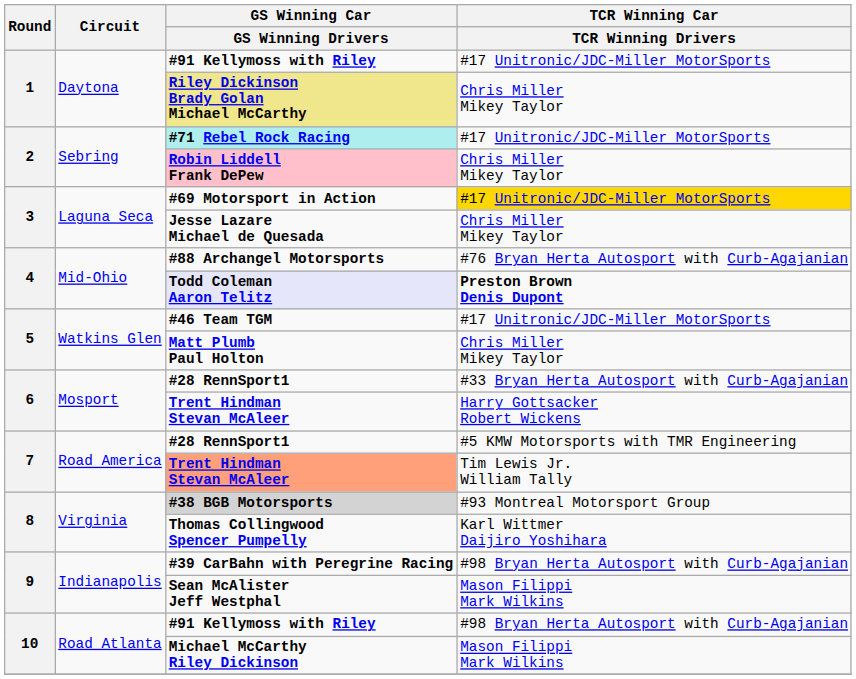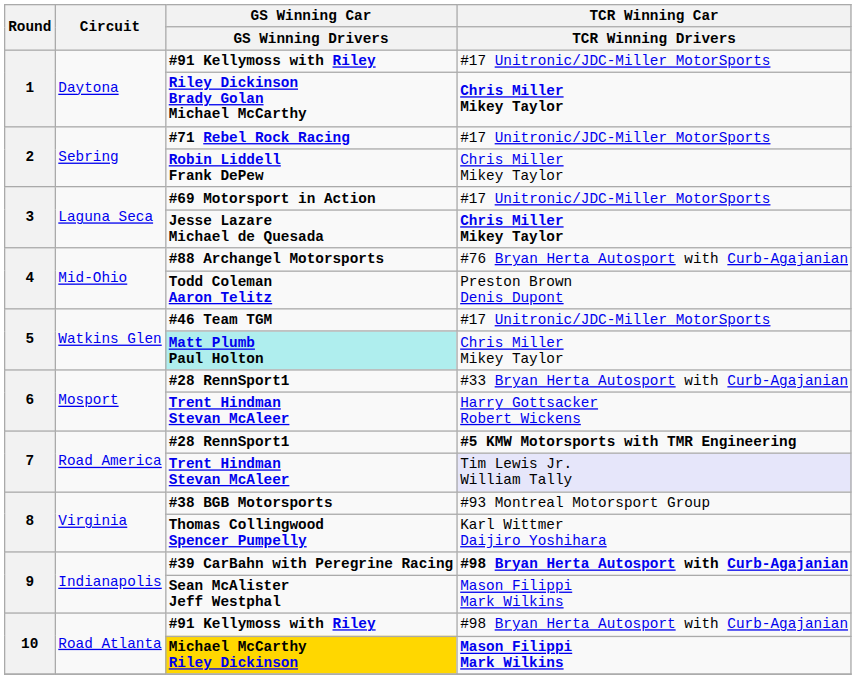(238, 99) khaki background -> (238, 99) no background
(512, 99) normal -> (512, 99) bold
(259, 138) paleturquoise background -> (259, 138) no background
(225, 168) pink background -> (225, 168) no background
(615, 199) gold background -> (615, 199) no background
(512, 229) normal -> (512, 229) bold
(220, 290) lavender background -> (220, 290) no background
(516, 290) bold -> (516, 290) normal
(216, 351) no background -> (216, 351) paleturquoise background
(628, 442) normal -> (628, 442) bold
(229, 472) lightsalmon background -> (229, 472) no background
(516, 472) no background -> (516, 472) lavender background
(251, 503) lightgrey background -> (251, 503) no background
(654, 564) normal -> (654, 564) bold
(238, 655) no background -> (238, 655) gold background
(516, 655) normal -> (516, 655) bold
